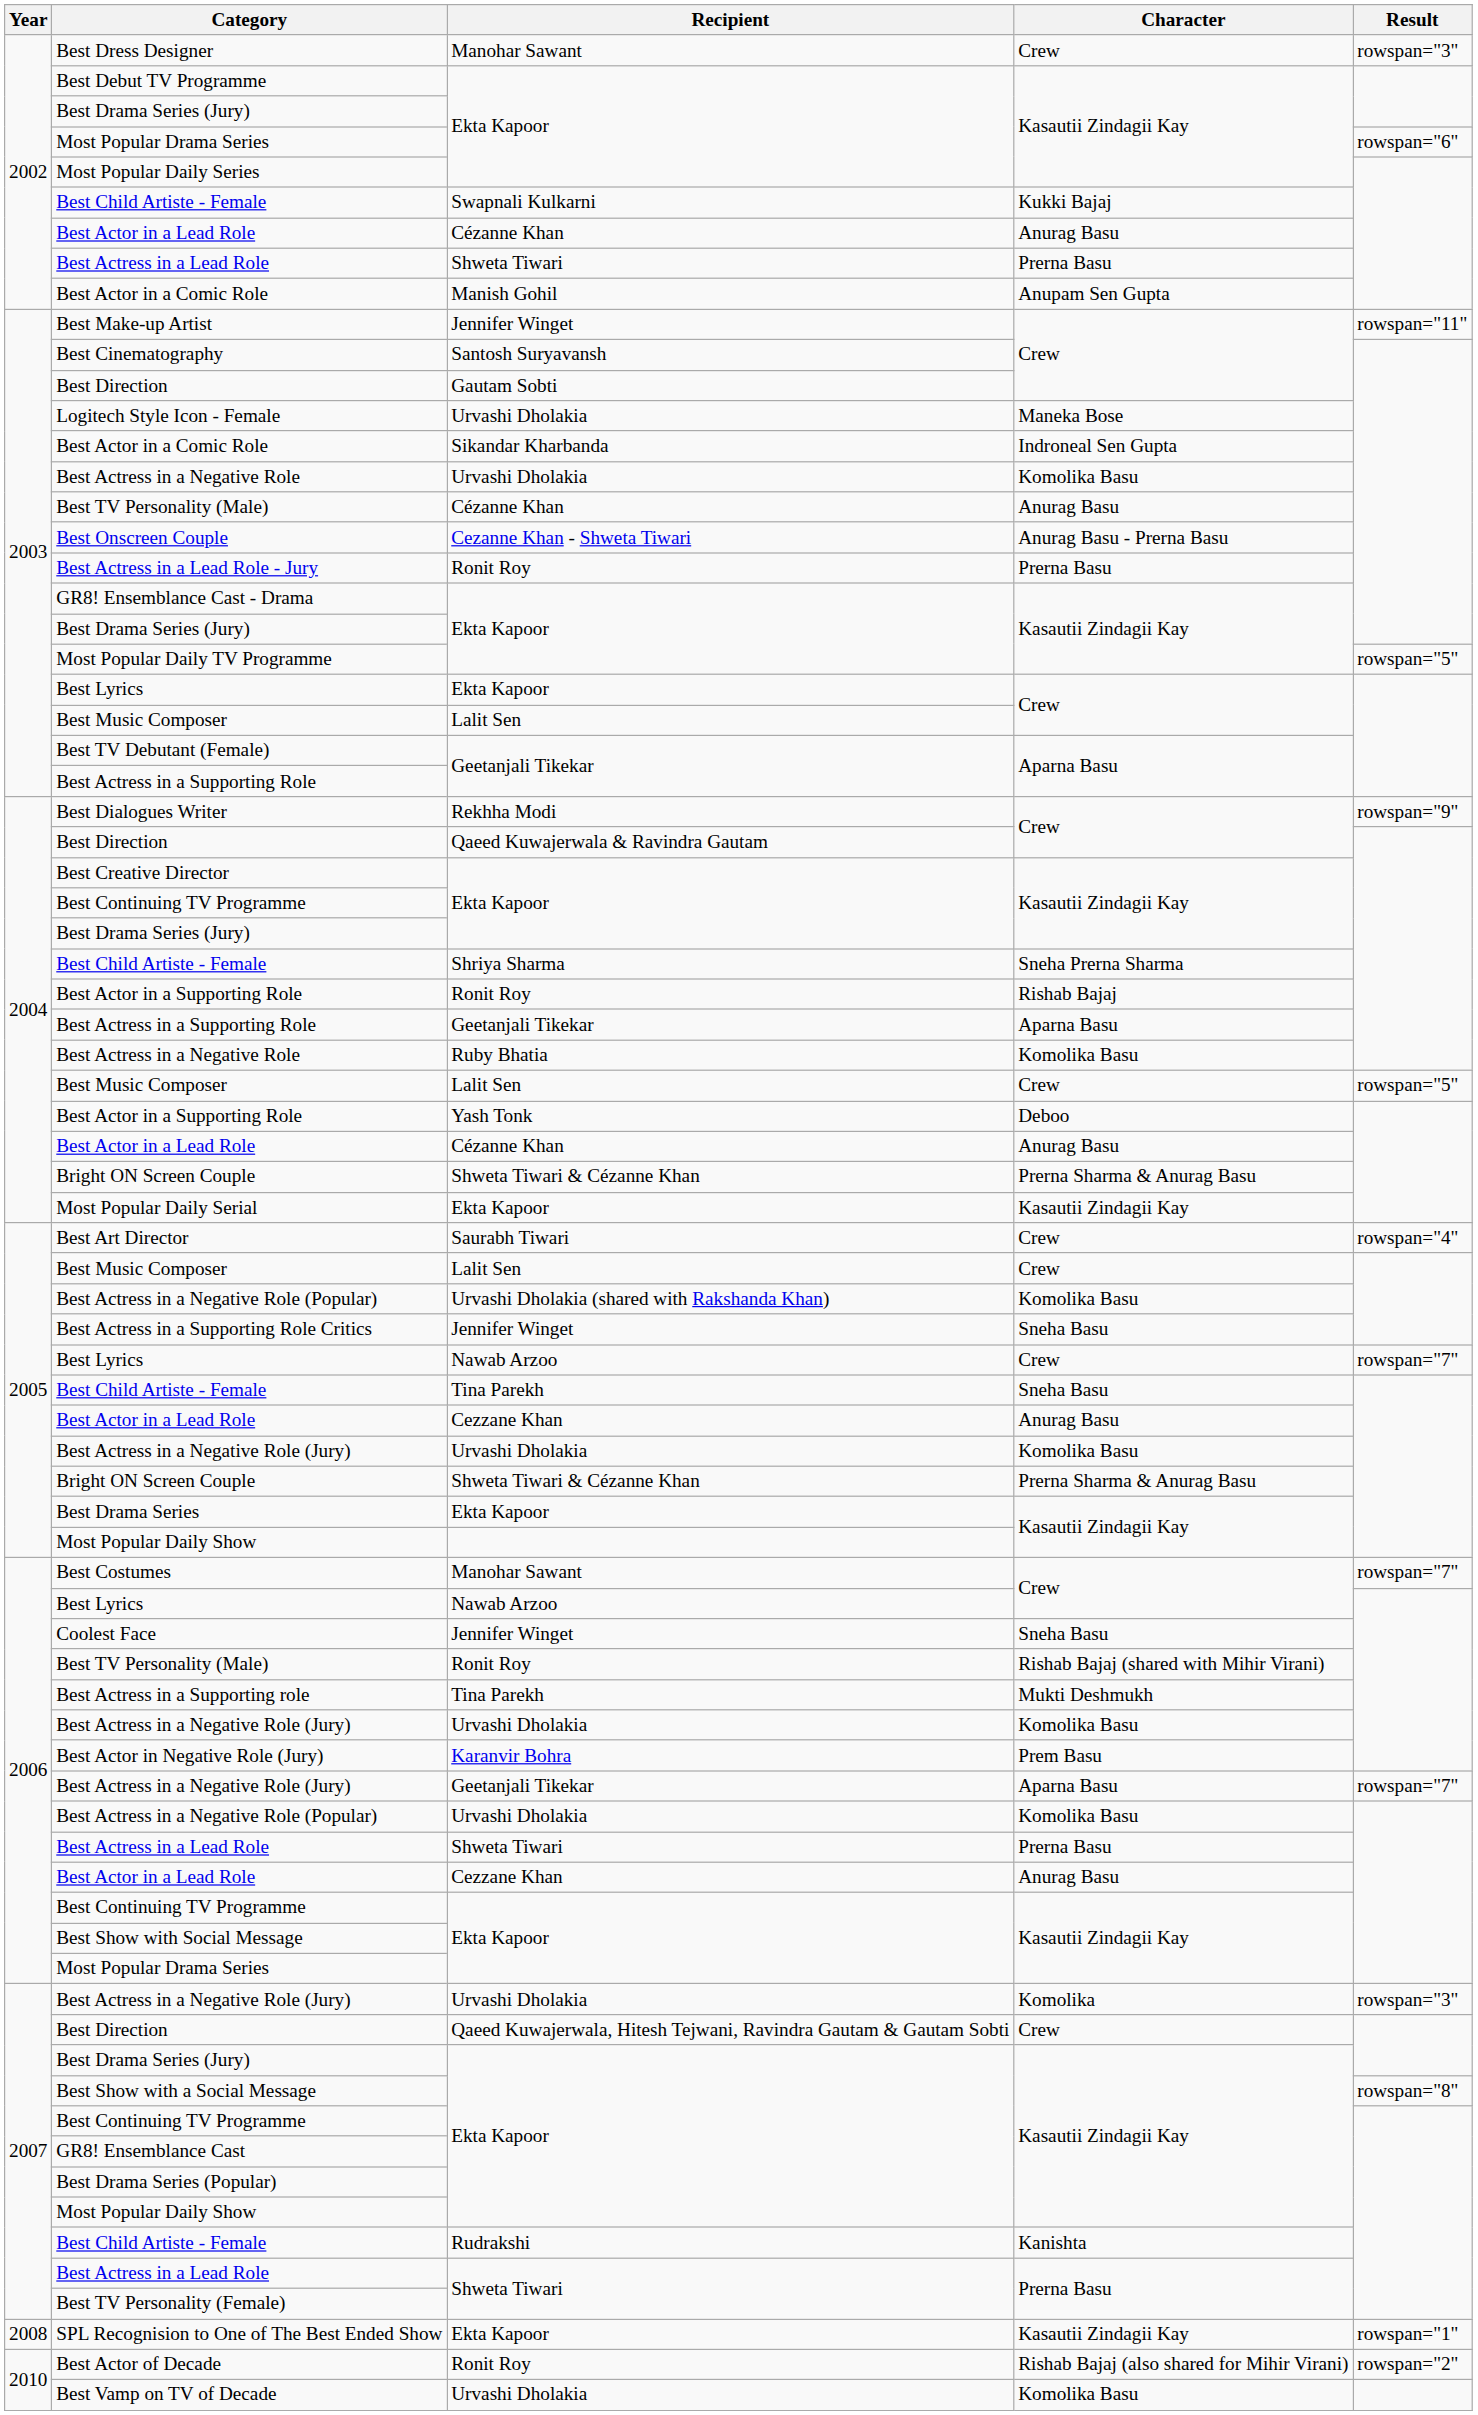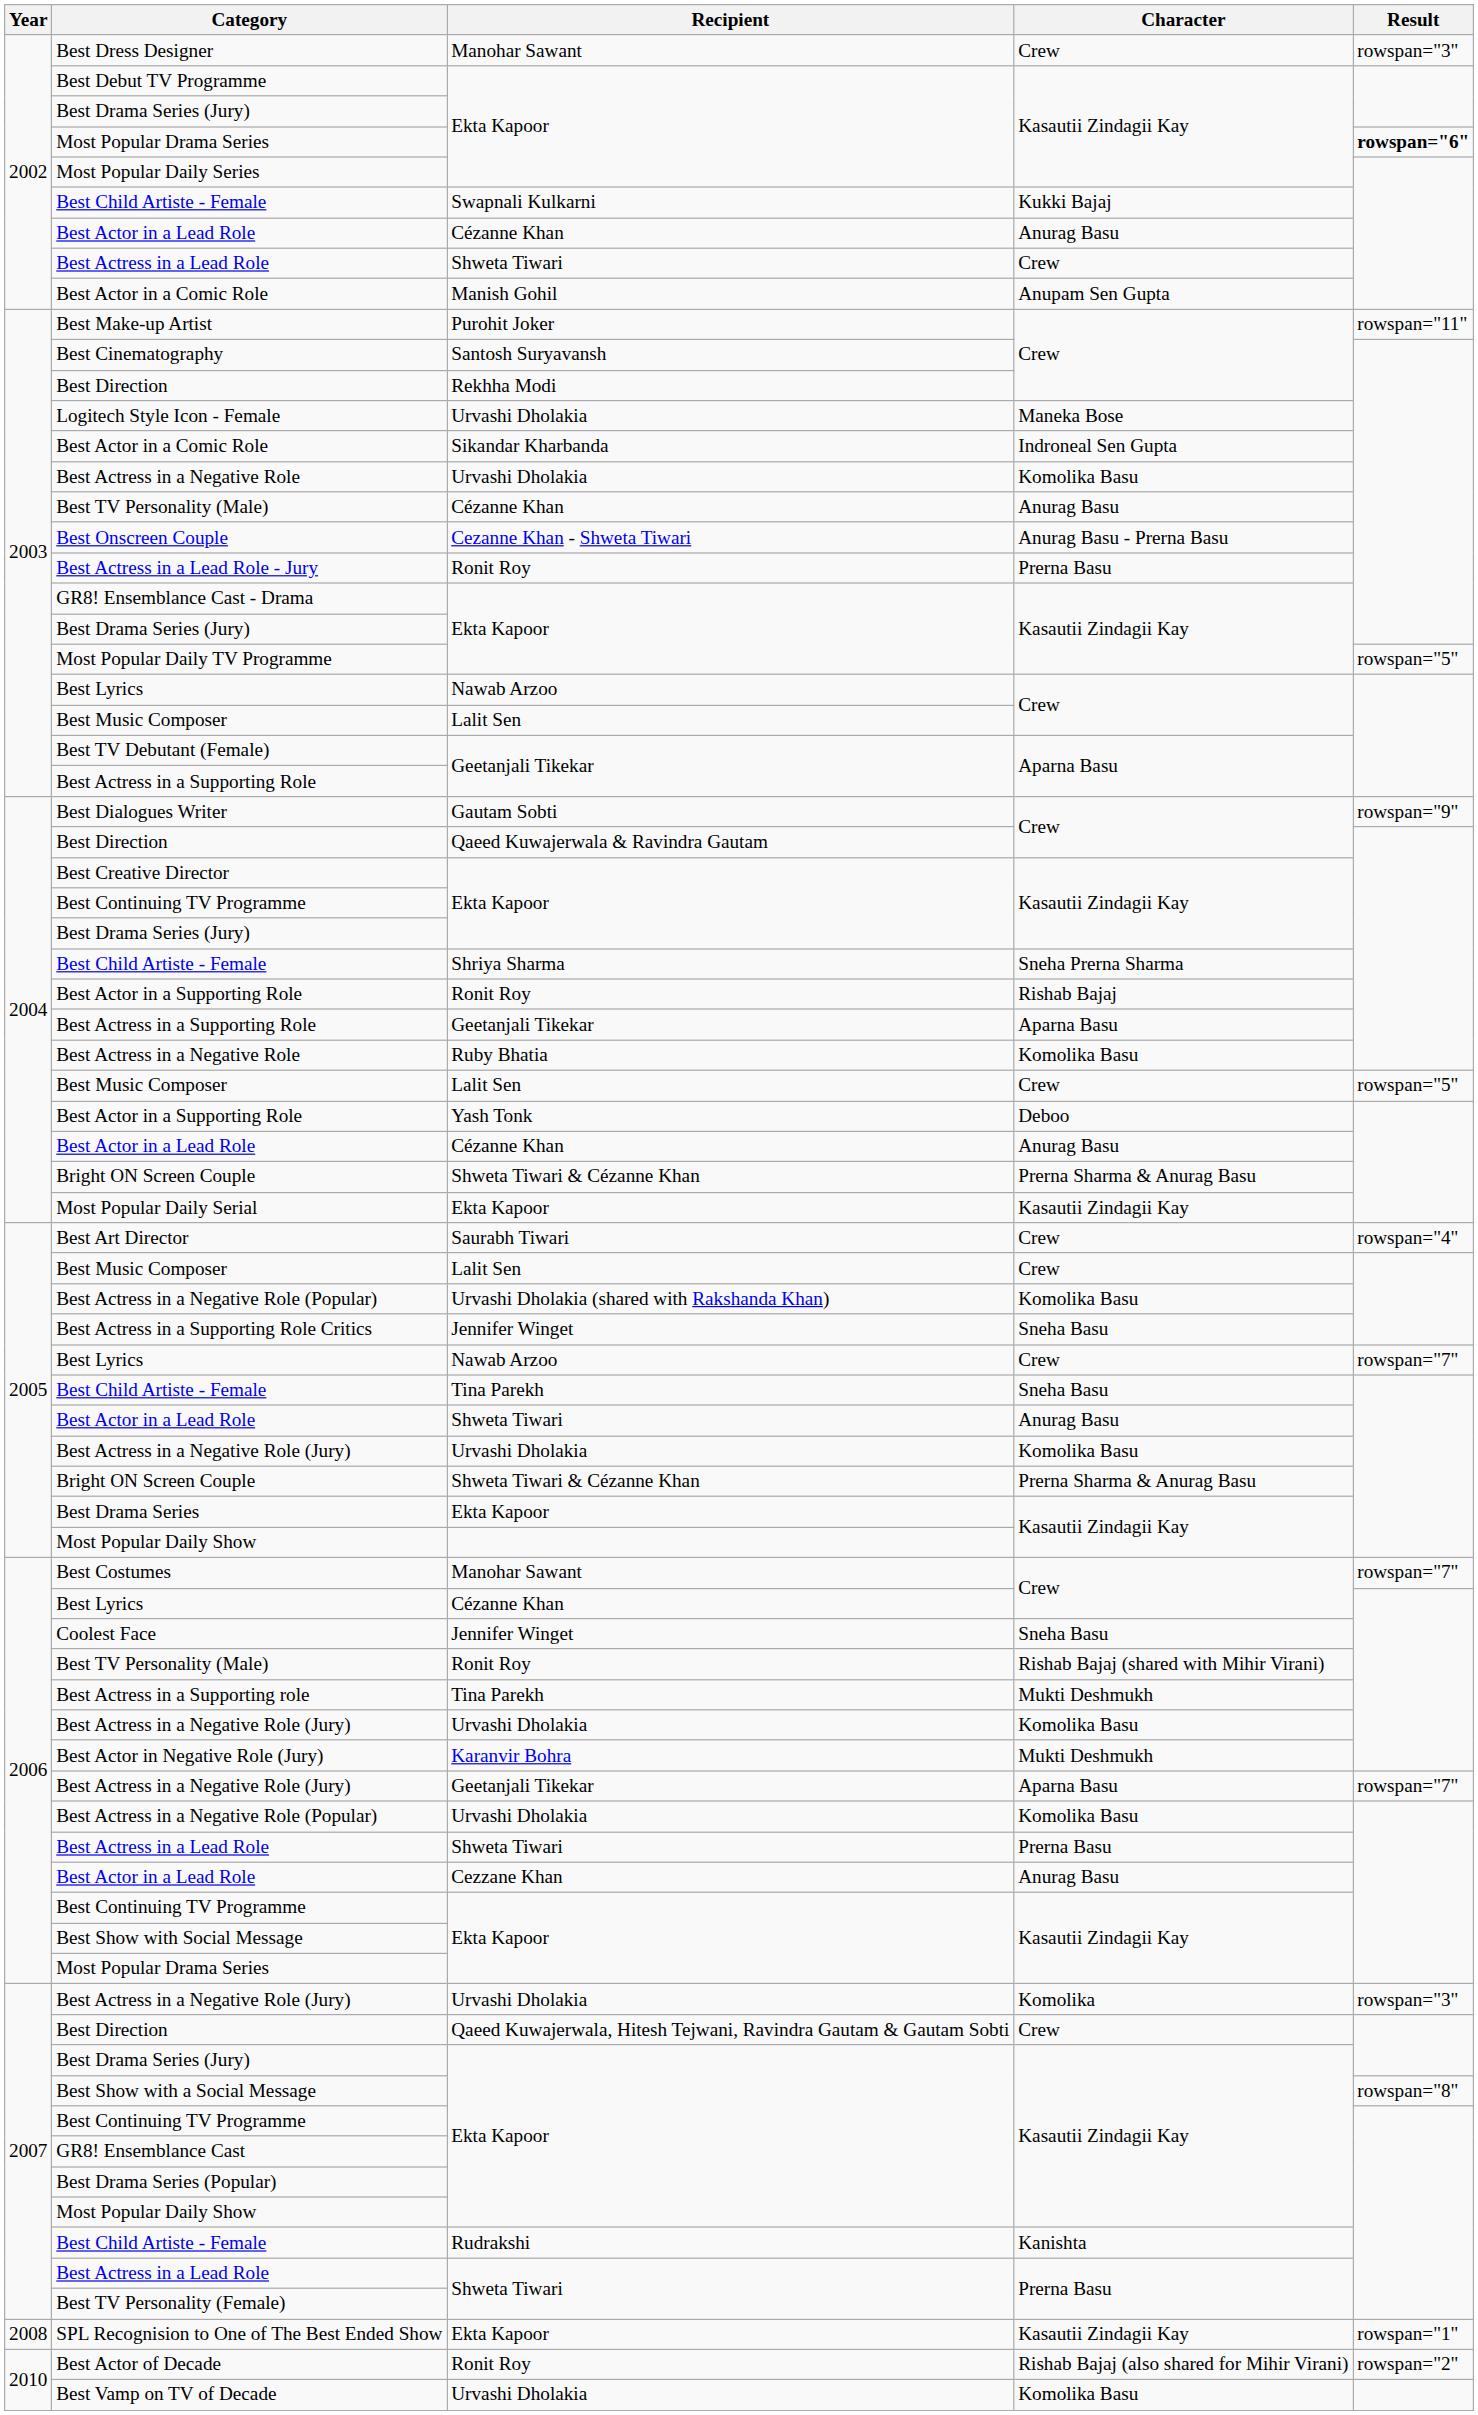(1408, 141) normal -> (1413, 141) bold
(1065, 263) Prerna Basu -> (1039, 263) Crew
(512, 324) Jennifer Winget -> (503, 324) Purohit Joker
(504, 385) Gautam Sobti -> (504, 385) Rekhha Modi
(500, 689) Ekta Kapoor -> (504, 689) Nawab Arzoo
(504, 811) Rekhha Modi -> (504, 811) Gautam Sobti
(507, 1420) Cezzane Khan -> (507, 1420) Shweta Tiwari
(504, 1603) Nawab Arzoo -> (507, 1603) Cézanne Khan
(1060, 1755) Prem Basu -> (1086, 1755) Mukti Deshmukh
